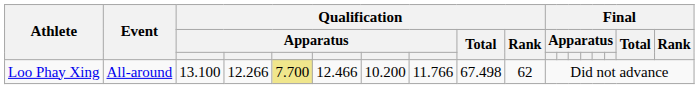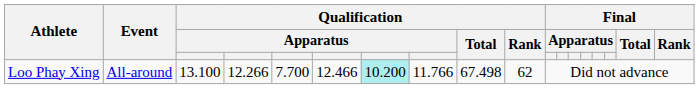(292, 72) khaki background -> (292, 72) no background
(385, 72) no background -> (385, 72) paleturquoise background
